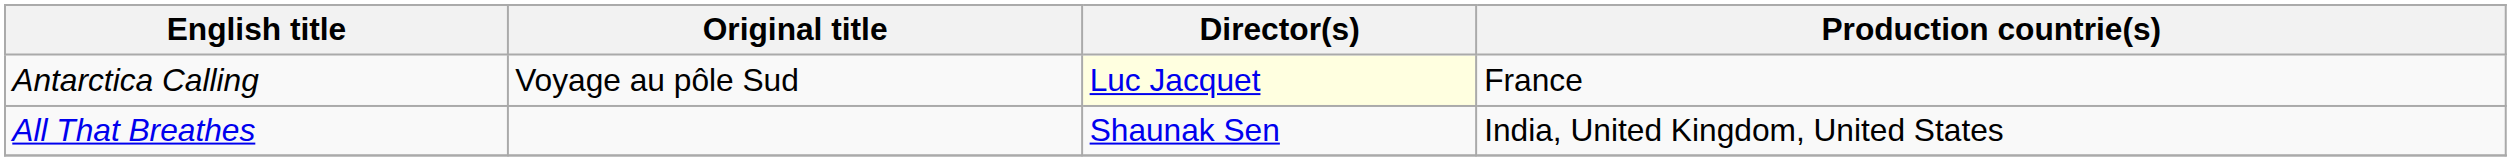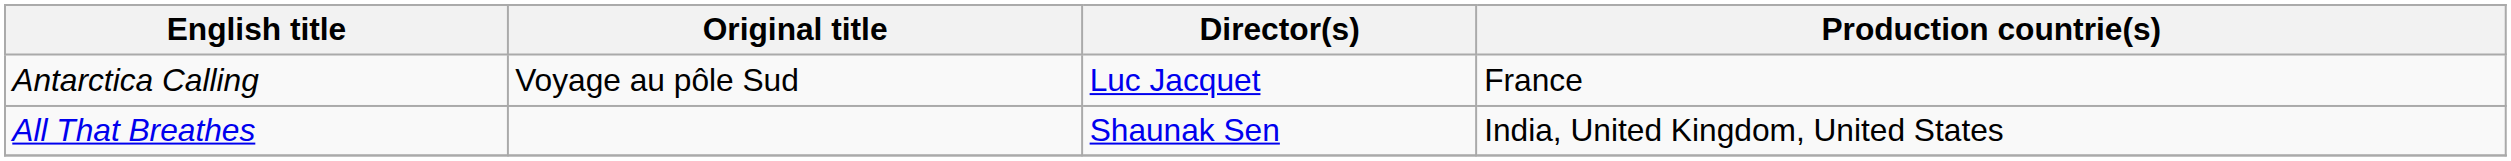(1175, 79) lightyellow background -> (1175, 79) no background
